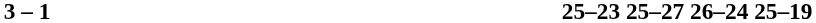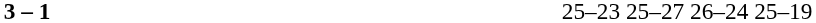(687, 11) bold -> (687, 11) normal
